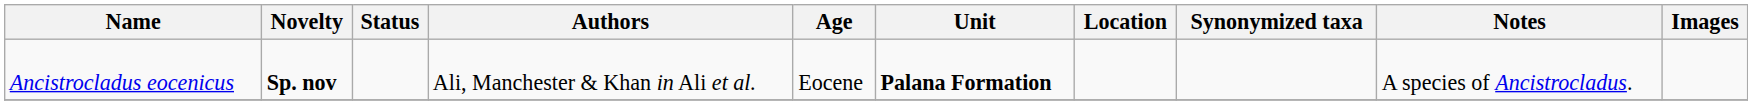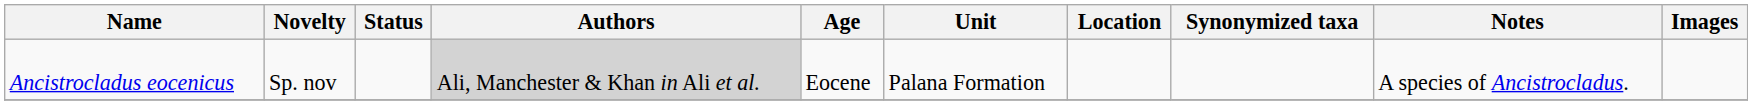(302, 81) bold -> (303, 81) normal
(594, 81) no background -> (598, 81) lightgrey background
(966, 81) bold -> (967, 81) normal
